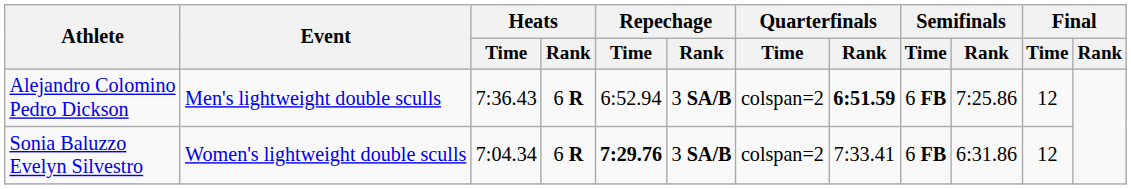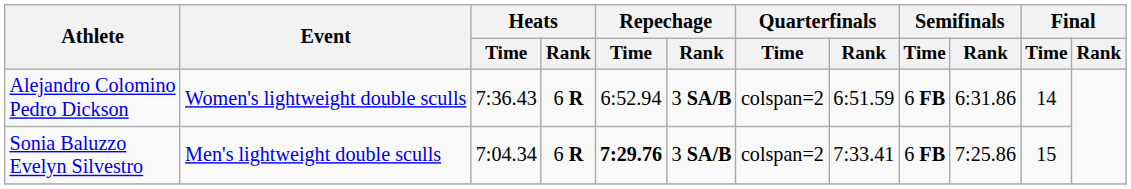(313, 98) Men's lightweight double sculls -> (326, 98) Women's lightweight double sculls
(864, 98) bold -> (864, 98) normal
(987, 98) 7:25.86 -> (985, 98) 6:31.86
(1047, 98) 12 -> (1046, 98) 14
(326, 155) Women's lightweight double sculls -> (313, 155) Men's lightweight double sculls
(987, 155) 6:31.86 -> (985, 155) 7:25.86
(1047, 155) 12 -> (1046, 155) 15
